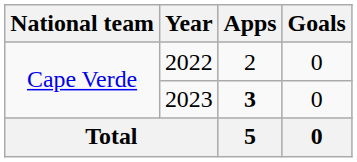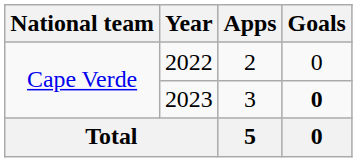(250, 99) bold -> (250, 99) normal
(317, 99) normal -> (317, 99) bold
